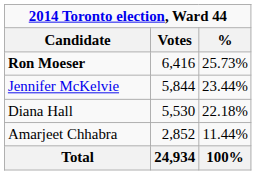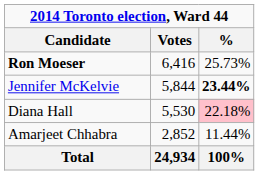(225, 87) normal -> (226, 87) bold
(225, 110) no background -> (227, 110) pink background
